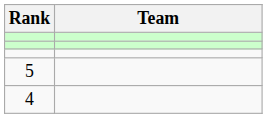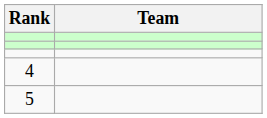(29, 71) 5 -> (29, 71) 4
(29, 99) 4 -> (29, 99) 5
